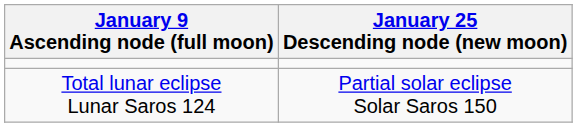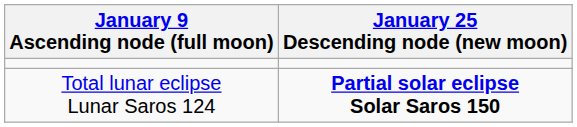(425, 95) normal -> (425, 95) bold
